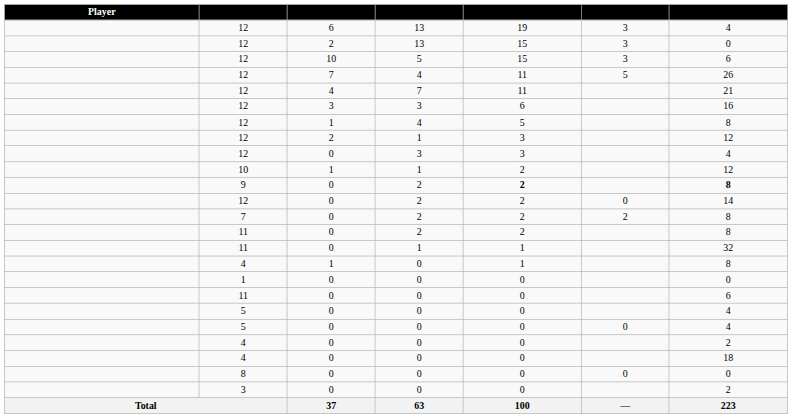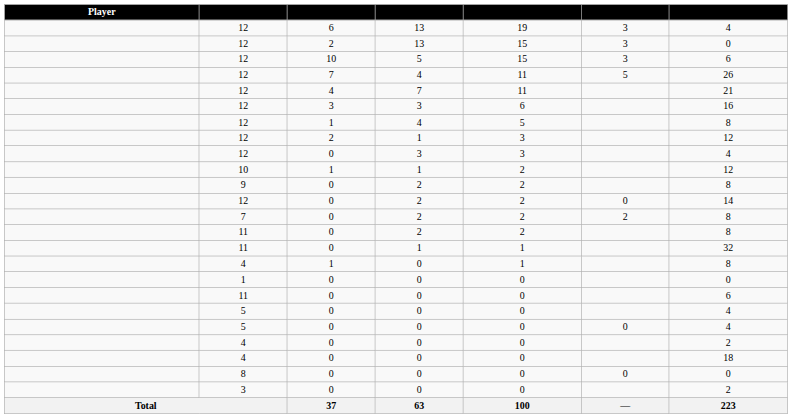(522, 185) bold -> (522, 185) normal
(728, 185) bold -> (728, 185) normal
